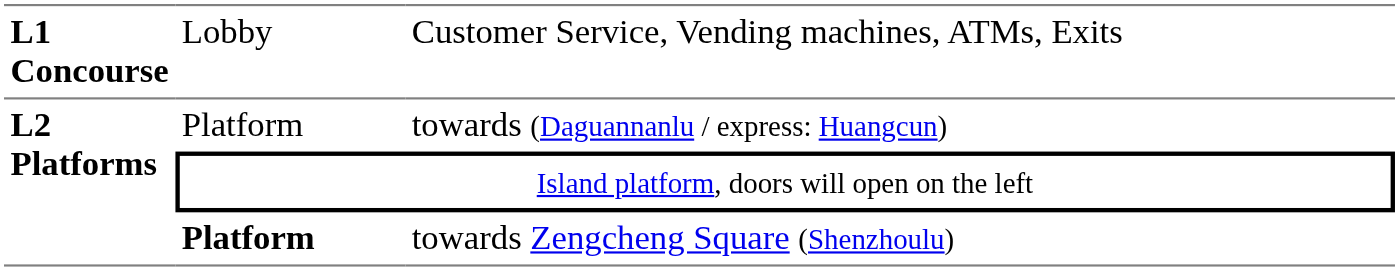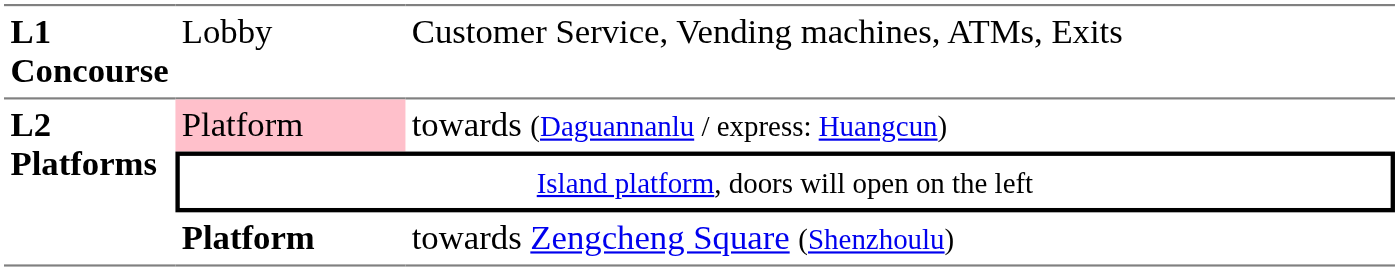(242, 124) no background -> (242, 124) pink background
